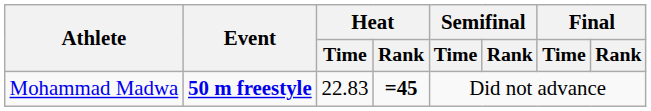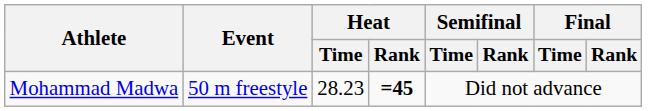(250, 89) bold -> (248, 89) normal
(345, 89) 22.83 -> (341, 89) 28.23
